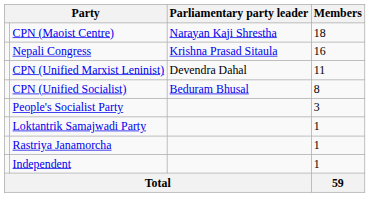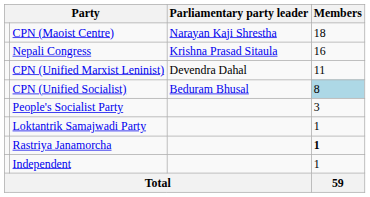(317, 88) no background -> (317, 88) lightblue background
(317, 145) normal -> (317, 145) bold
